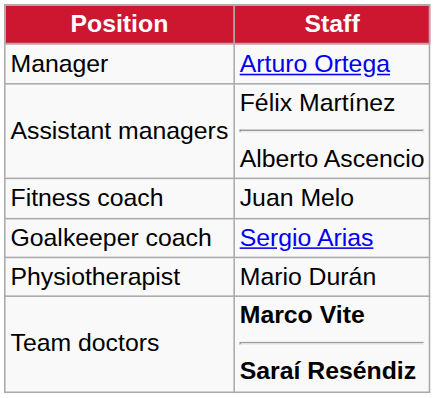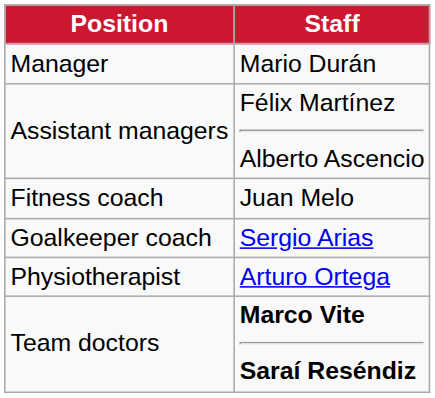(315, 63) Arturo Ortega -> (308, 63) Mario Durán
(308, 276) Mario Durán -> (315, 276) Arturo Ortega
